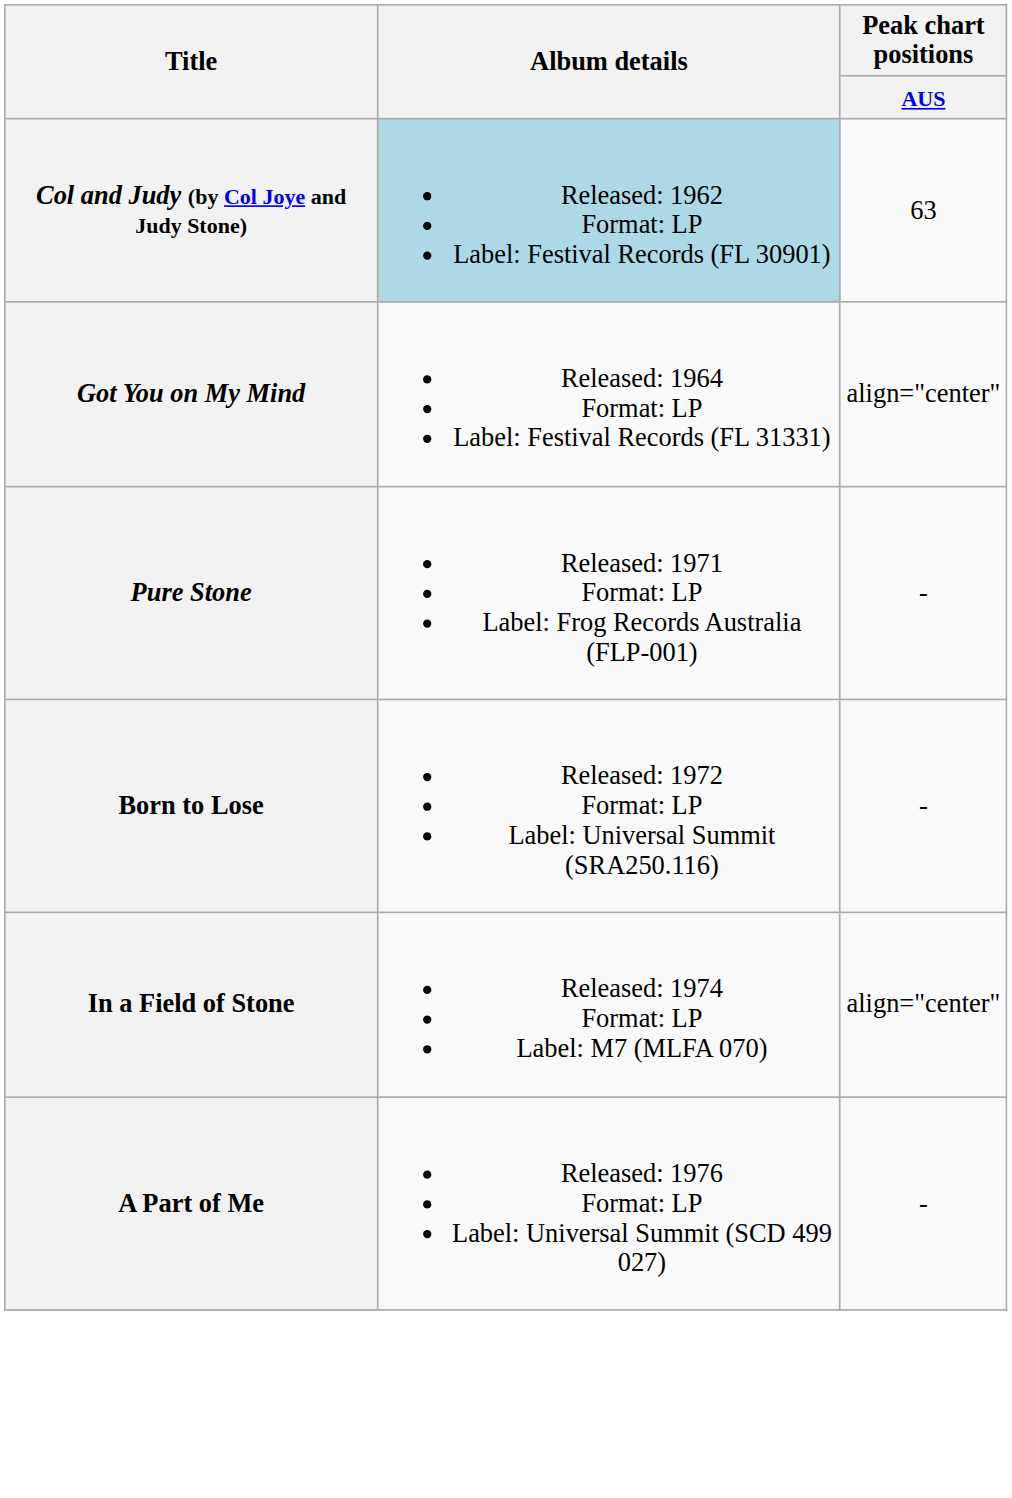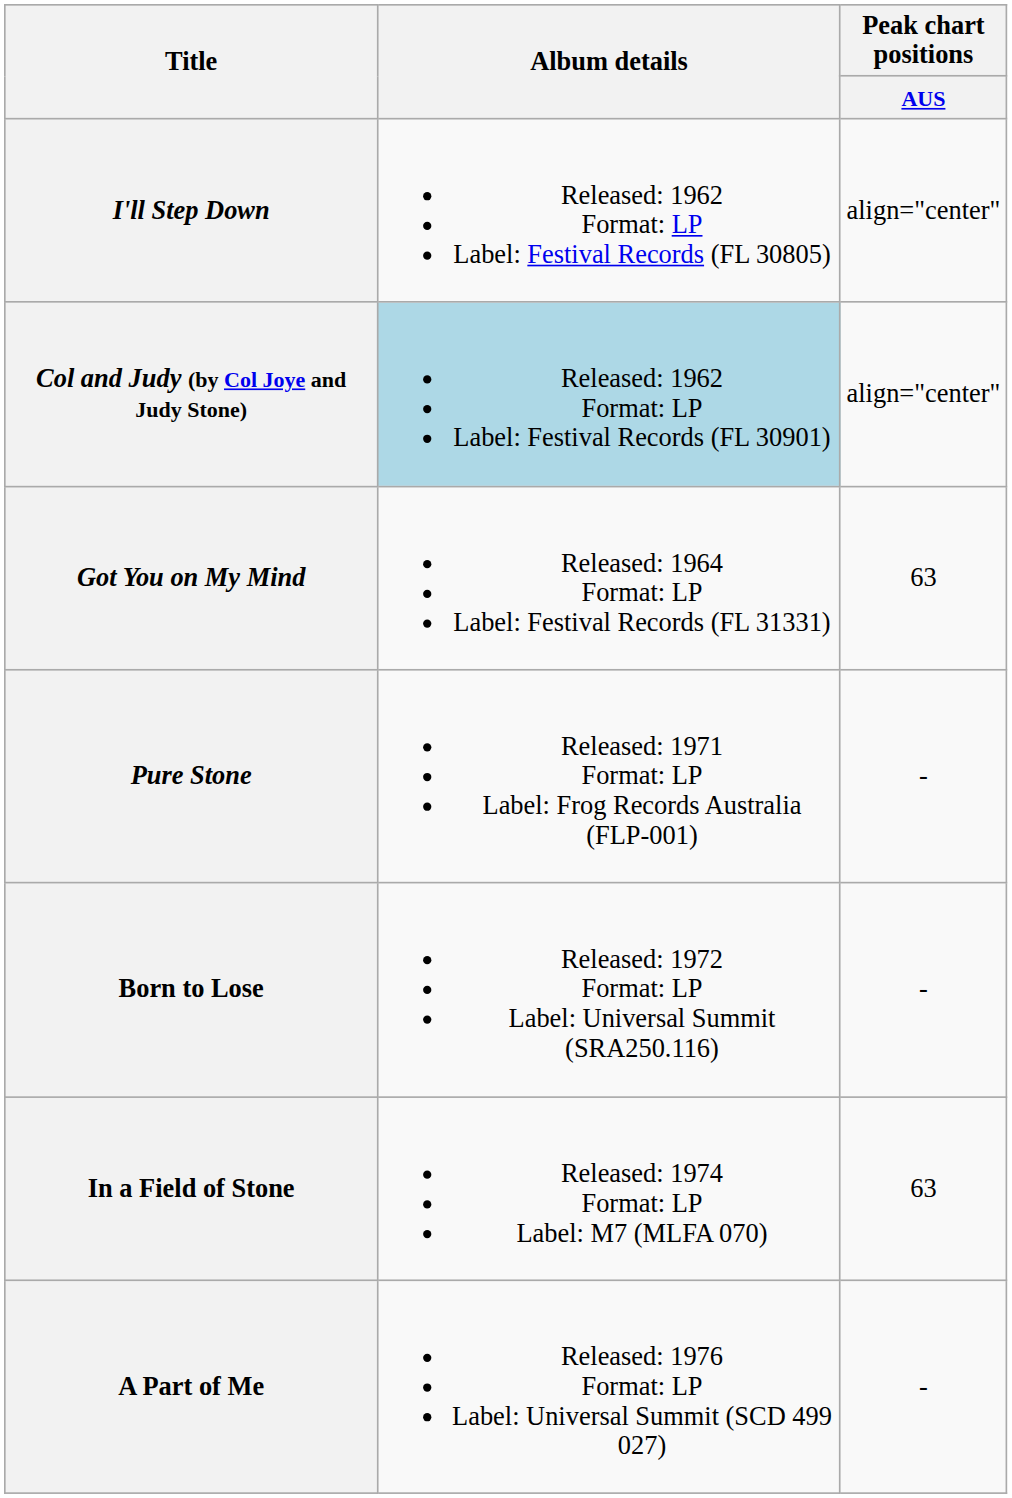+ row: (191, 209)
(923, 209) 63 -> (923, 393) align="center"
(923, 393) align="center" -> (923, 577) 63
(923, 1004) align="center" -> (923, 1188) 63
